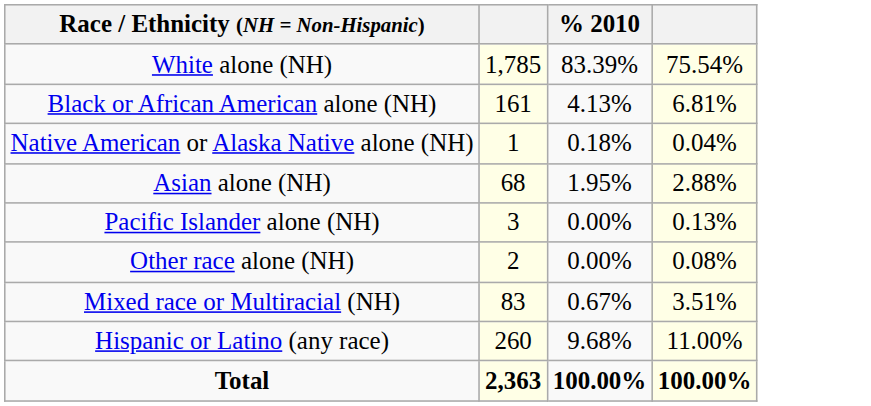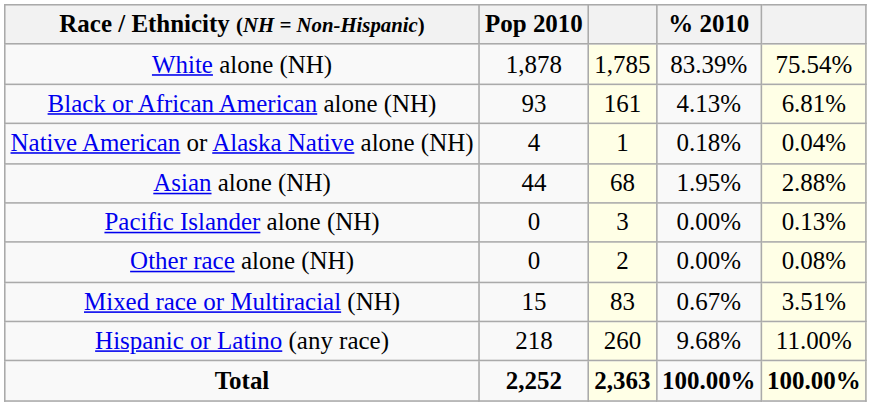+ column: (534, 24)
